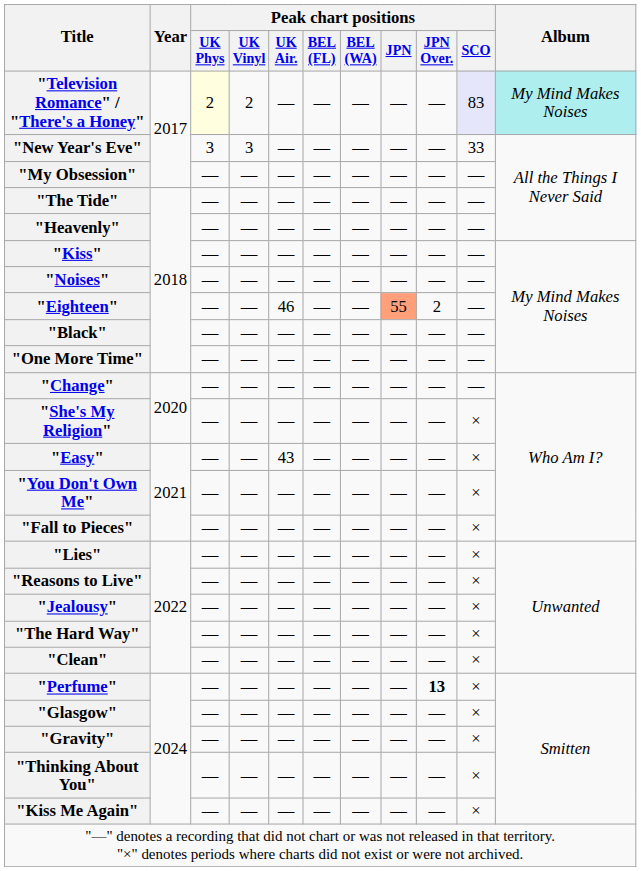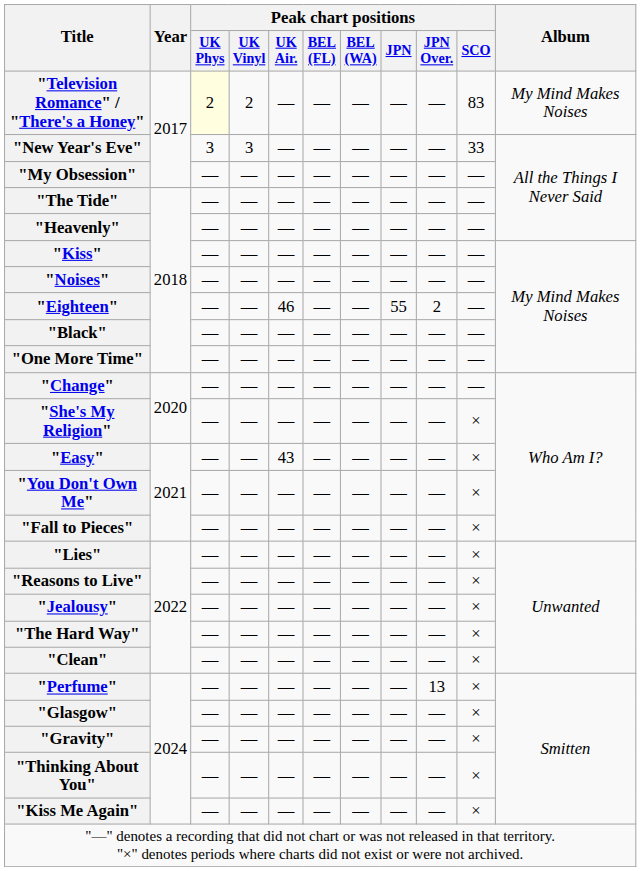(476, 102) lavender background -> (476, 102) no background
(565, 102) paleturquoise background -> (565, 102) no background
(399, 306) lightsalmon background -> (399, 306) no background
(437, 686) bold -> (437, 686) normal
